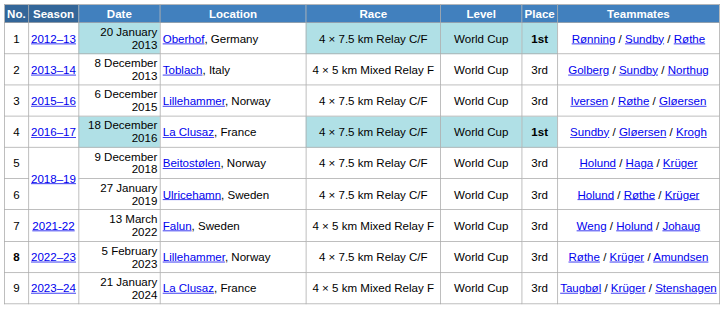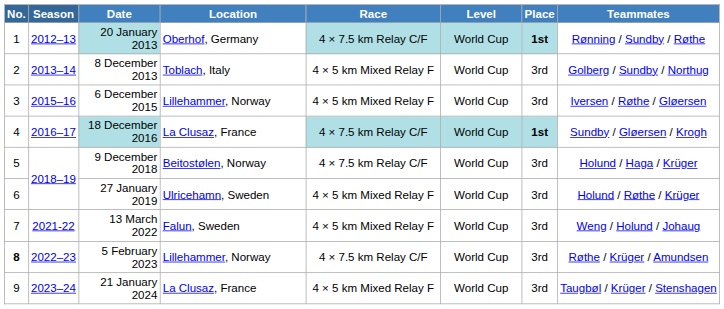(373, 101) 4 × 7.5 km Relay C/F -> (373, 101) 4 × 5 km Mixed Relay F
(373, 194) 4 × 7.5 km Relay C/F -> (373, 194) 4 × 5 km Mixed Relay F
